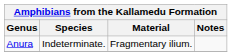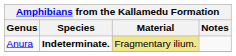(74, 43) normal -> (76, 43) bold
(151, 43) no background -> (155, 43) khaki background
